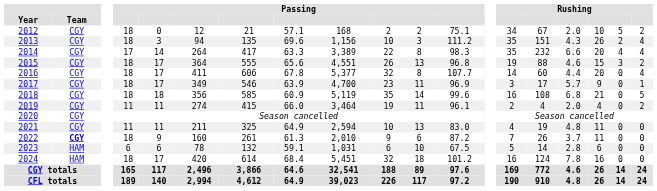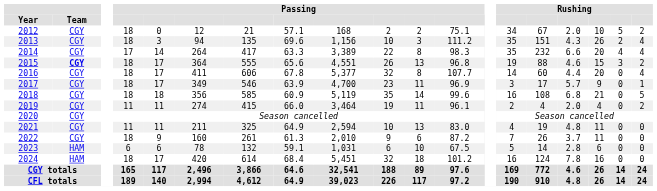(77, 63) normal -> (77, 63) bold
(77, 138) bold -> (77, 138) normal
